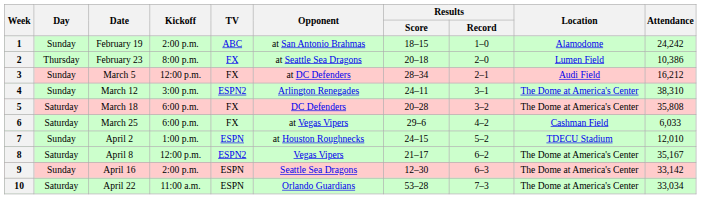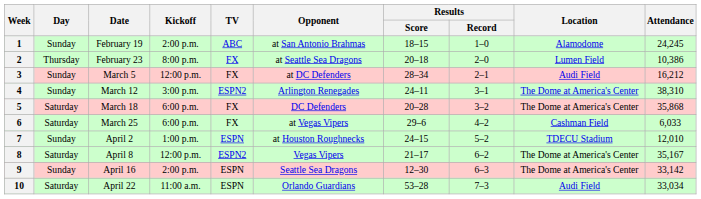(670, 44) 24,242 -> (670, 44) 24,245
(670, 107) 35,808 -> (670, 107) 35,868
(579, 186) The Dome at America's Center -> (579, 186) Audi Field
